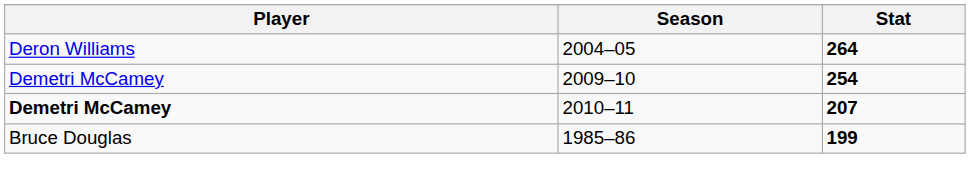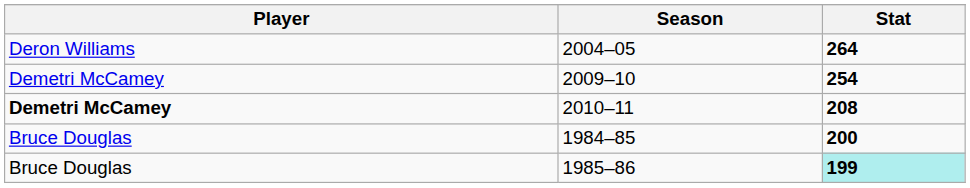(842, 108) 207 -> (842, 108) 208
+ row: (599, 138)
(842, 138) no background -> (842, 167) paleturquoise background
